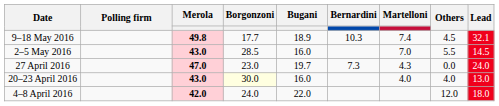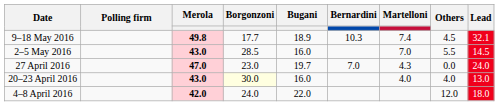(354, 65) 7.3 -> (354, 65) 7.0
